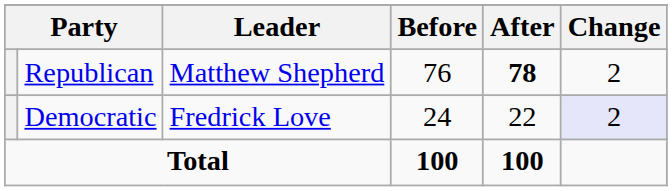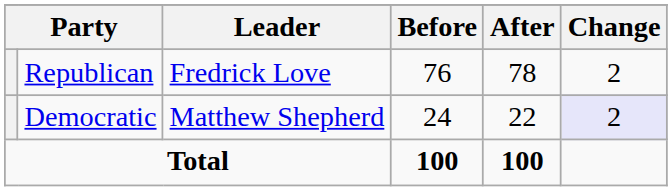(277, 71) Matthew Shepherd -> (250, 71) Fredrick Love
(522, 71) bold -> (522, 71) normal
(250, 116) Fredrick Love -> (277, 116) Matthew Shepherd
